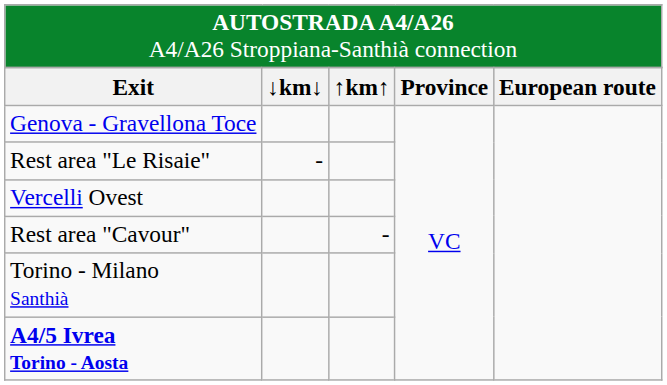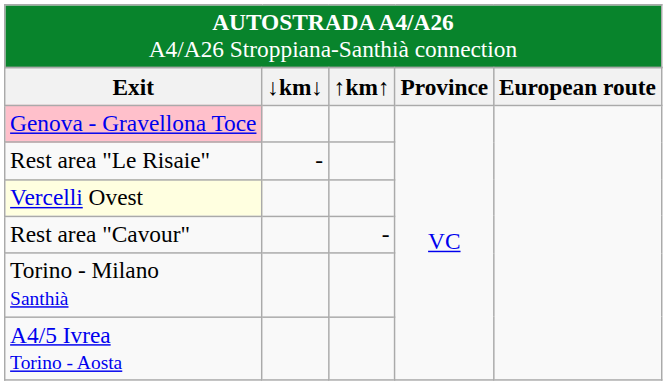(133, 123) no background -> (133, 123) pink background
(77, 197) no background -> (77, 197) lightyellow background
(69, 348) bold -> (66, 348) normal
